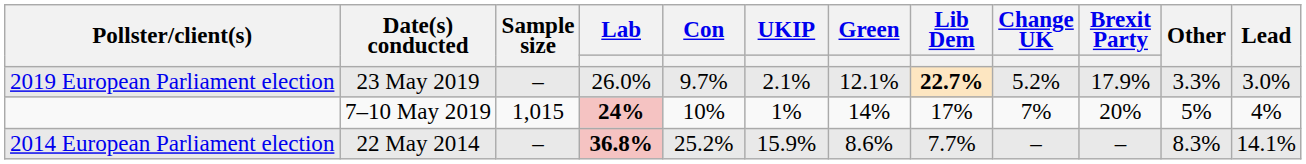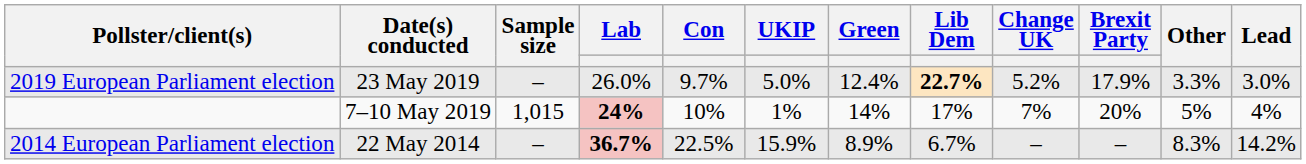(786, 81) 2.1% -> (786, 81) 5.0%
(869, 81) 12.1% -> (869, 81) 12.4%
(621, 143) 36.8% -> (621, 143) 36.7%
(704, 143) 25.2% -> (704, 143) 22.5%
(869, 143) 8.6% -> (869, 143) 8.9%
(952, 143) 7.7% -> (952, 143) 6.7%
(1266, 143) 14.1% -> (1266, 143) 14.2%
